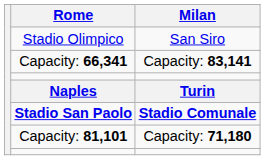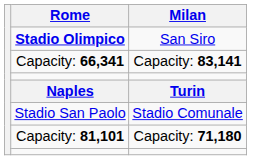(73, 38) normal -> (70, 38) bold
(73, 113) bold -> (70, 113) normal
(197, 113) bold -> (188, 113) normal
